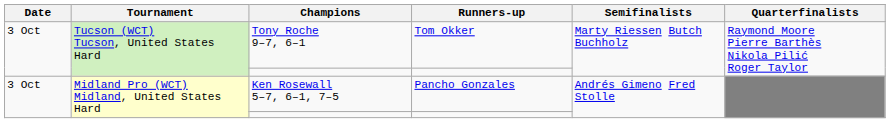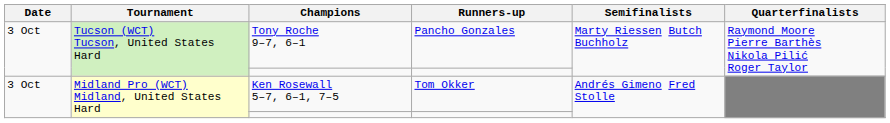(445, 31) Tom Okker -> (465, 31) Pancho Gonzales
(465, 85) Pancho Gonzales -> (445, 85) Tom Okker
